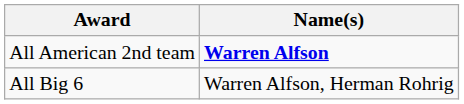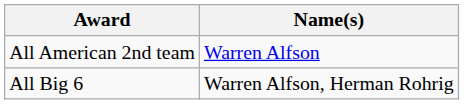(266, 51) bold -> (262, 51) normal
